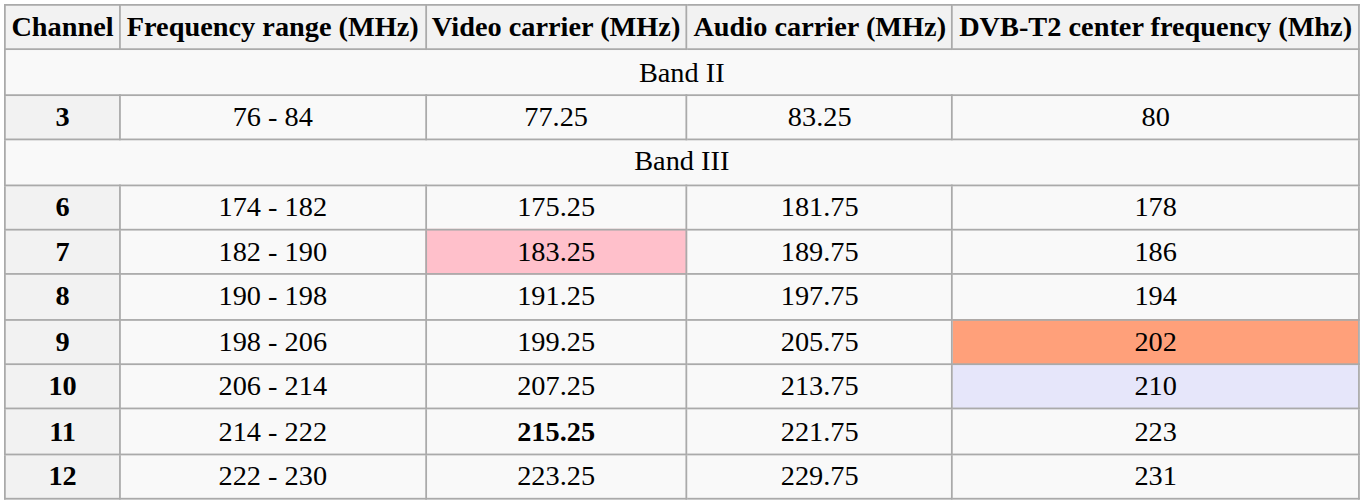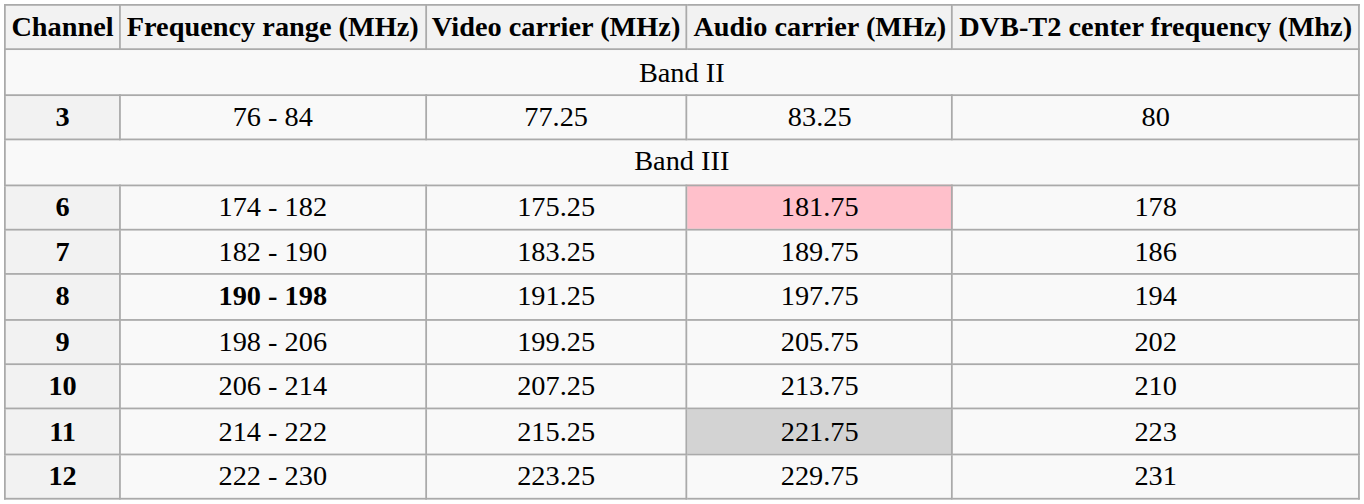(820, 206) no background -> (820, 206) pink background
(556, 251) pink background -> (556, 251) no background
(273, 296) normal -> (273, 296) bold
(1156, 341) lightsalmon background -> (1156, 341) no background
(1156, 386) lavender background -> (1156, 386) no background
(556, 431) bold -> (556, 431) normal
(820, 431) no background -> (820, 431) lightgrey background
